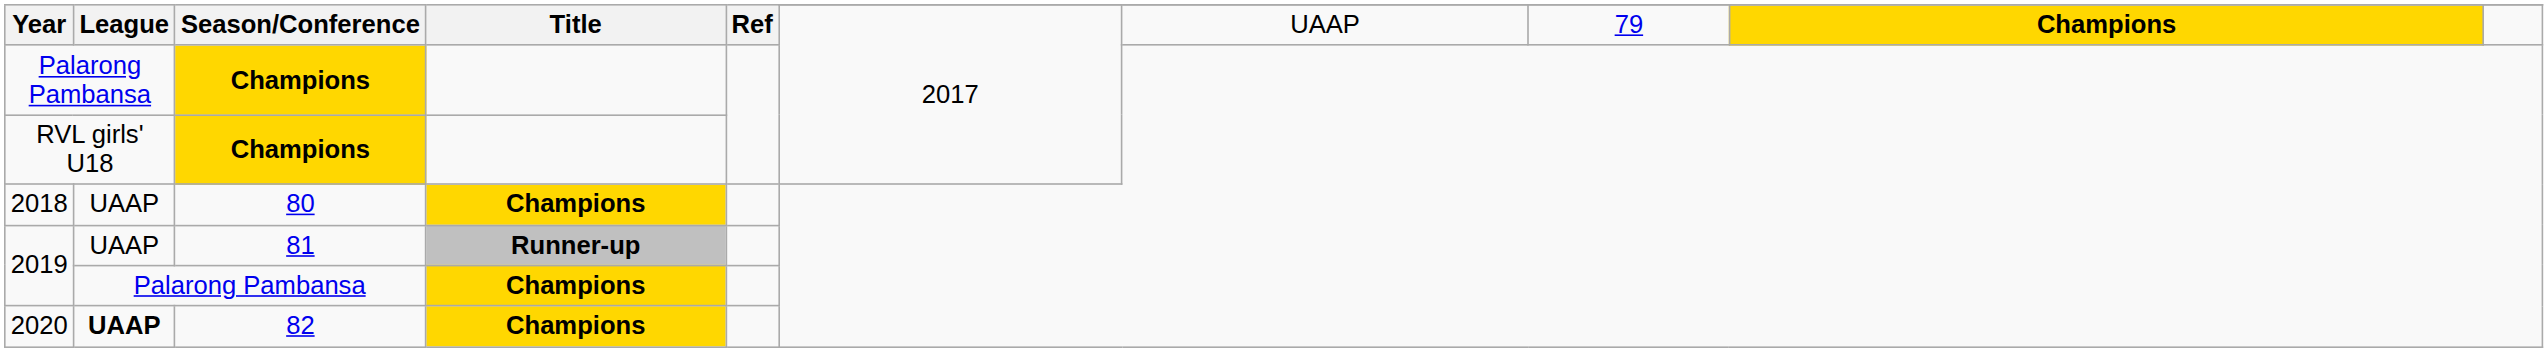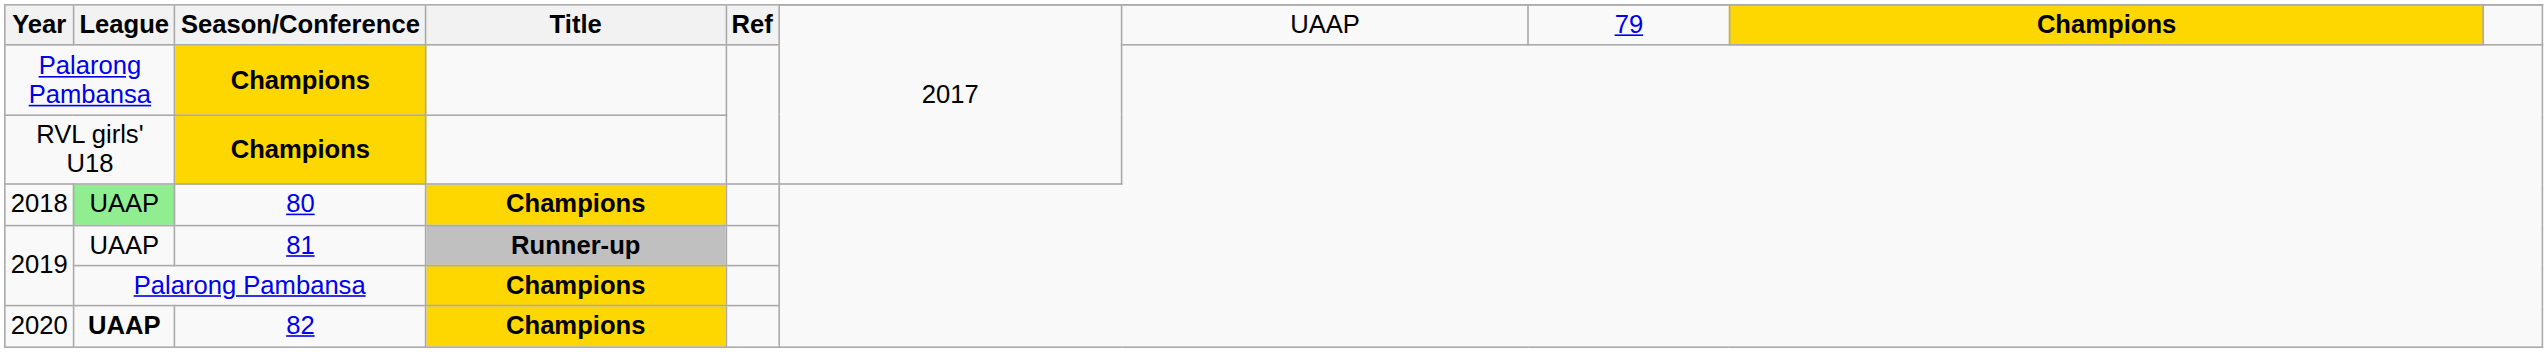(124, 204) no background -> (124, 204) lightgreen background
